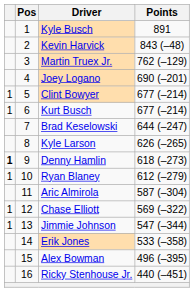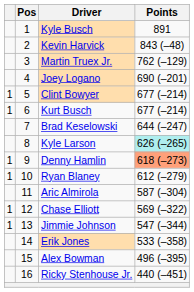(162, 144) no background -> (162, 144) paleturquoise background
(10, 160) bold -> (10, 160) normal
(162, 160) no background -> (162, 160) lightsalmon background
